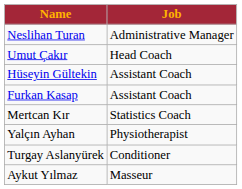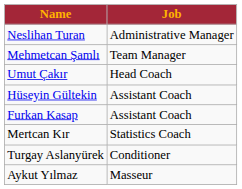+ row: (53, 54)
- row: (41, 134)
